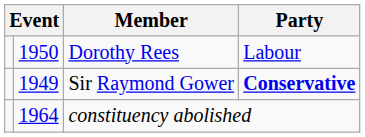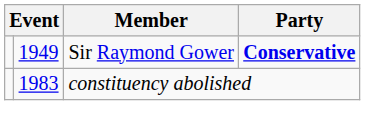- row: (124, 52)
(39, 115) 1964 -> (39, 83) 1983
